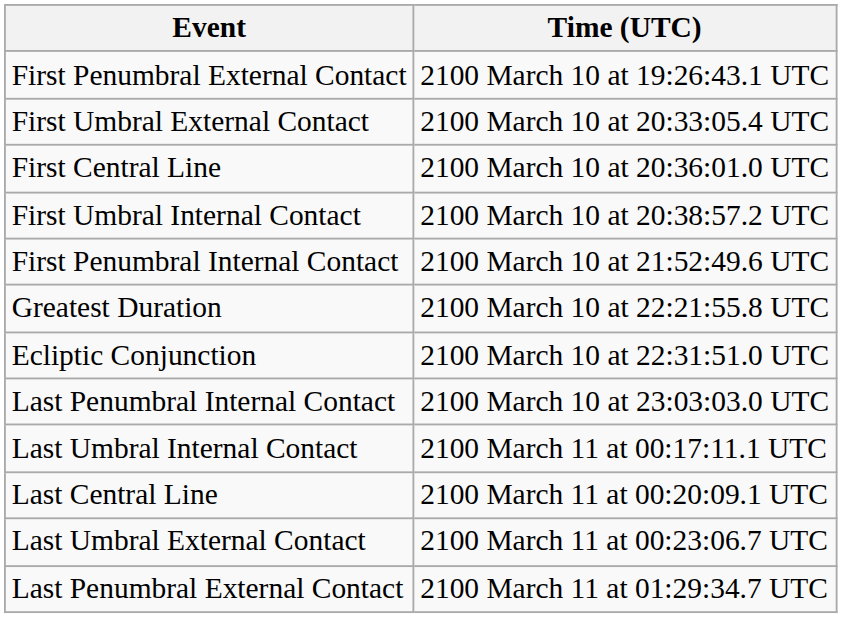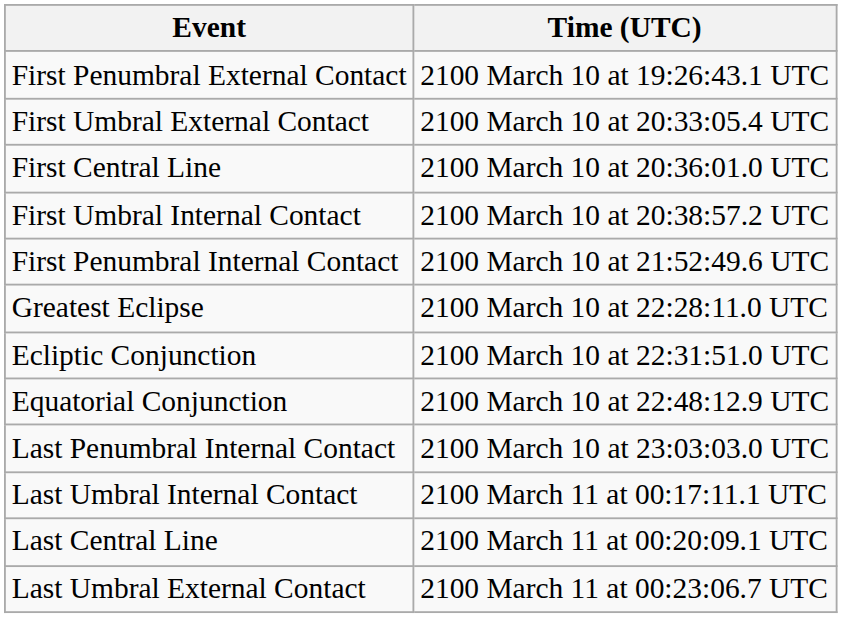- row: (117, 307)
+ row: (108, 307)
+ row: (149, 401)
- row: (208, 588)
